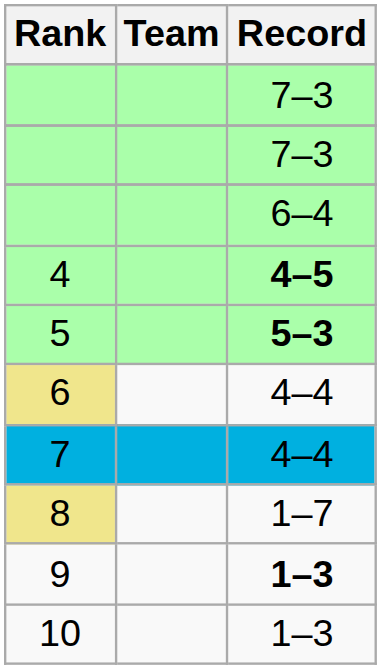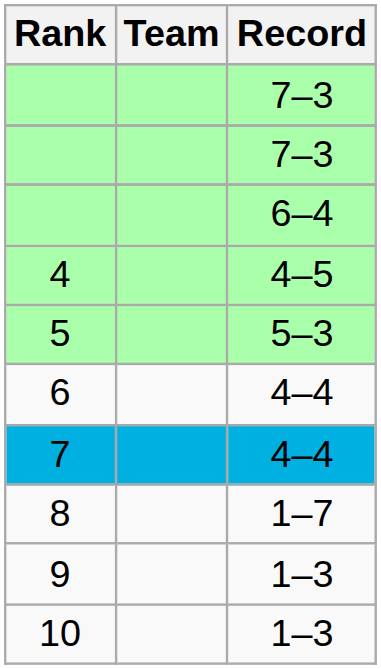(302, 273) bold -> (302, 273) normal
(302, 333) bold -> (302, 333) normal
(60, 393) khaki background -> (60, 393) no background
(60, 513) khaki background -> (60, 513) no background
(302, 573) bold -> (302, 573) normal
